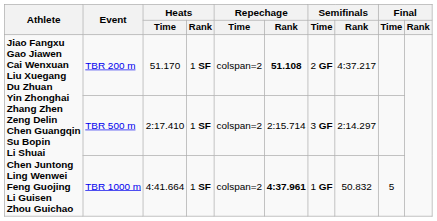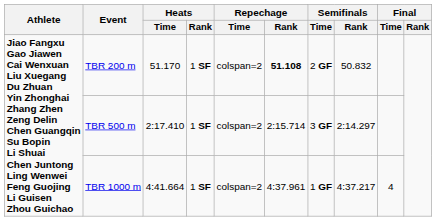(357, 65) 4:37.217 -> (356, 65) 50.832
(286, 186) bold -> (286, 186) normal
(357, 186) 50.832 -> (356, 186) 4:37.217
(391, 186) 5 -> (391, 186) 4
